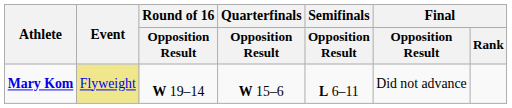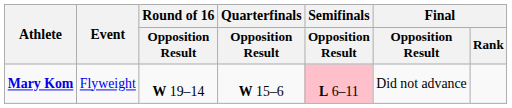(108, 84) khaki background -> (108, 84) no background
(339, 92) no background -> (339, 92) pink background
